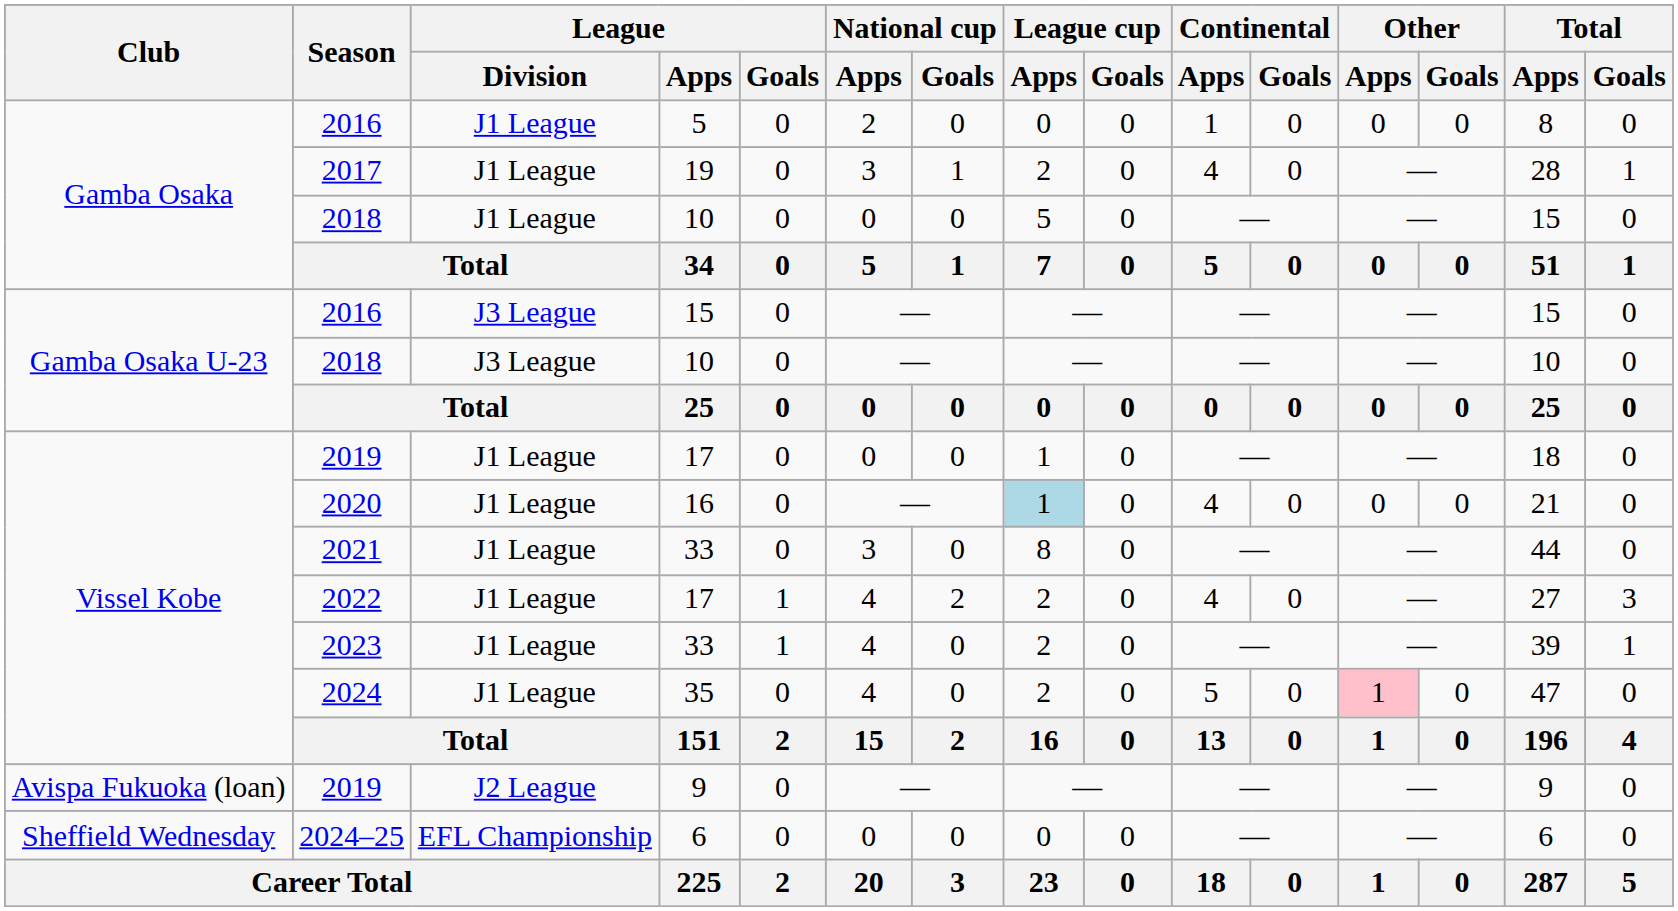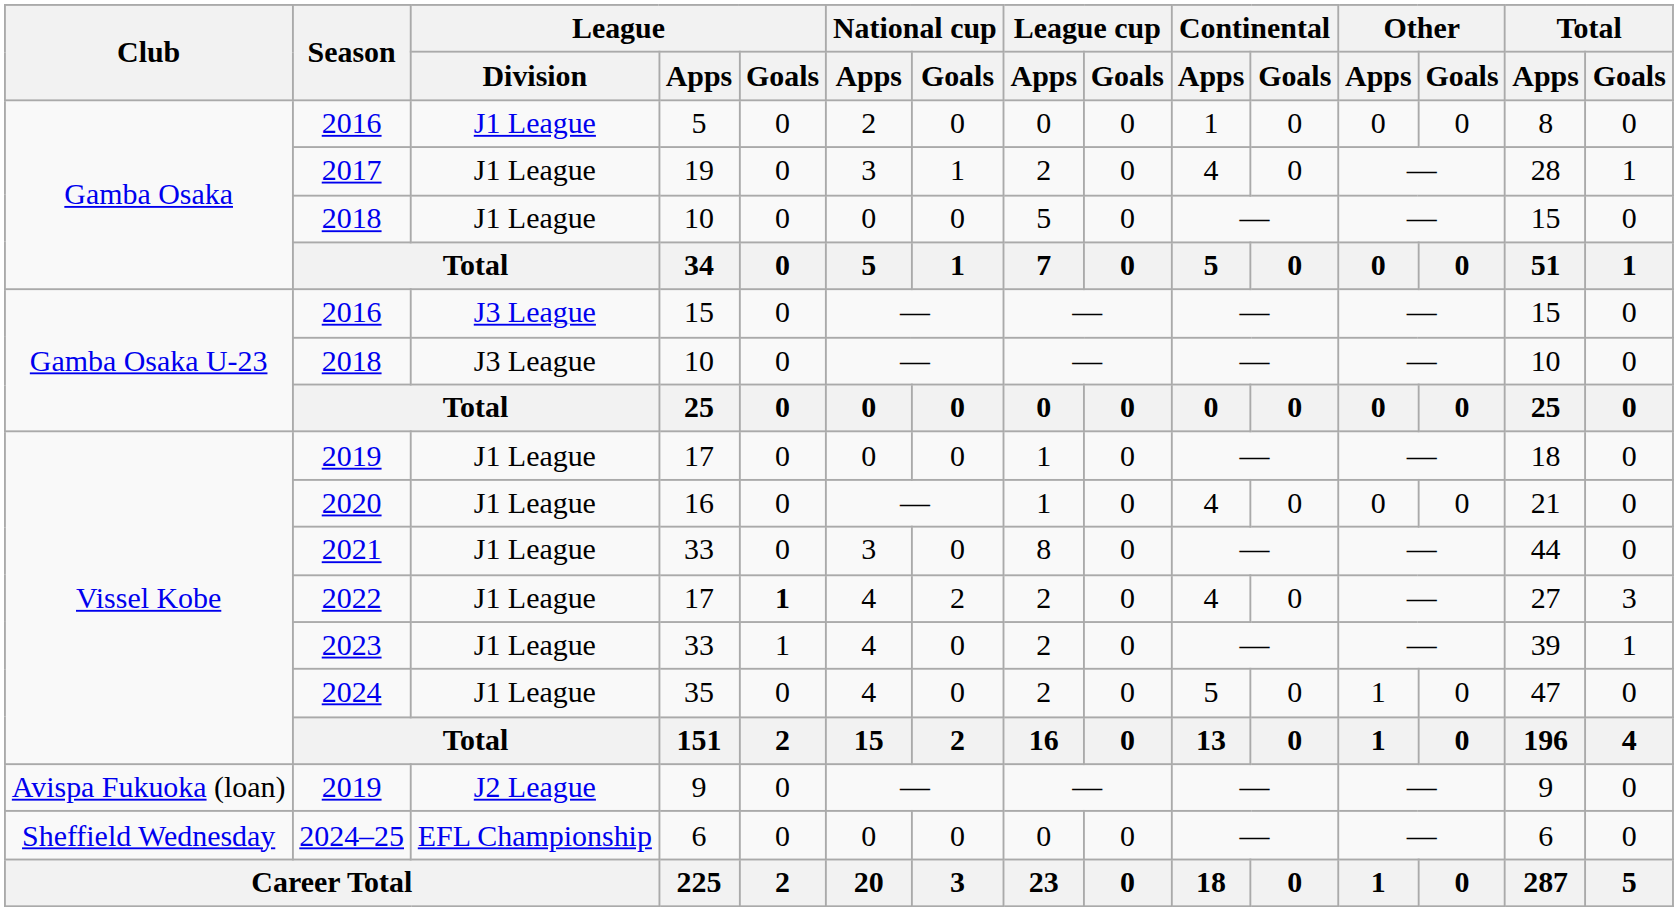(1044, 502) lightblue background -> (1044, 502) no background
(783, 597) normal -> (783, 597) bold
(1378, 692) pink background -> (1378, 692) no background
